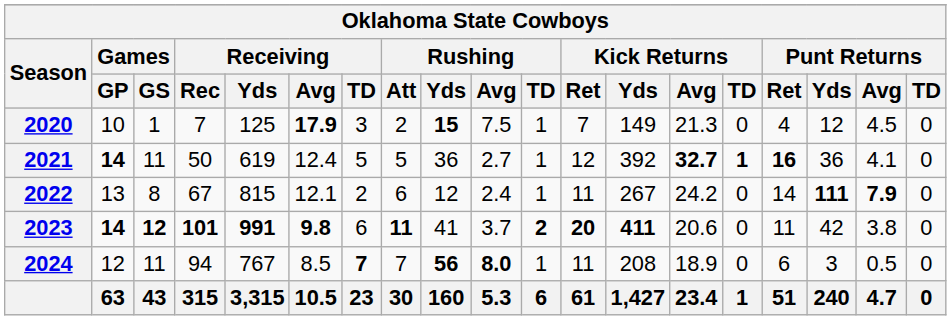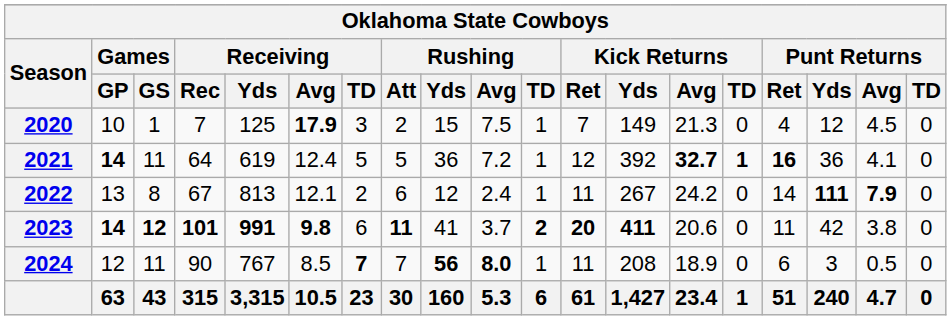(446, 125) bold -> (446, 125) normal
(200, 159) 50 -> (200, 159) 64
(496, 159) 2.7 -> (496, 159) 7.2
(257, 194) 815 -> (257, 194) 813
(200, 263) 94 -> (200, 263) 90
